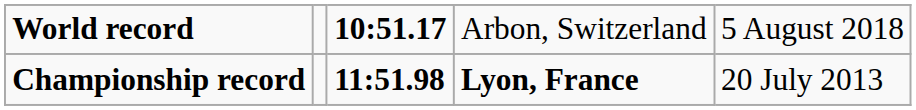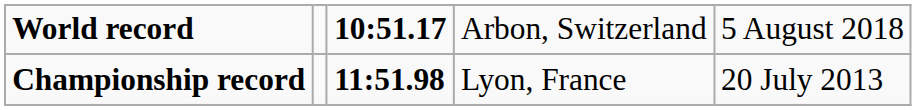(550, 79) bold -> (544, 79) normal
